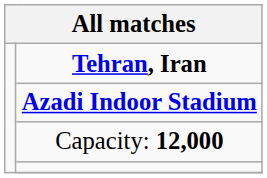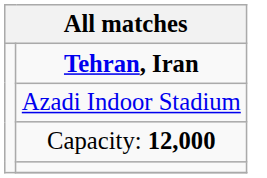(139, 102) bold -> (131, 102) normal
